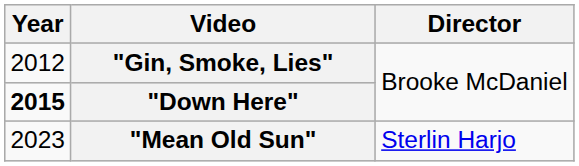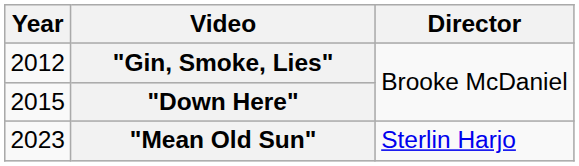(38, 101) bold -> (38, 101) normal
